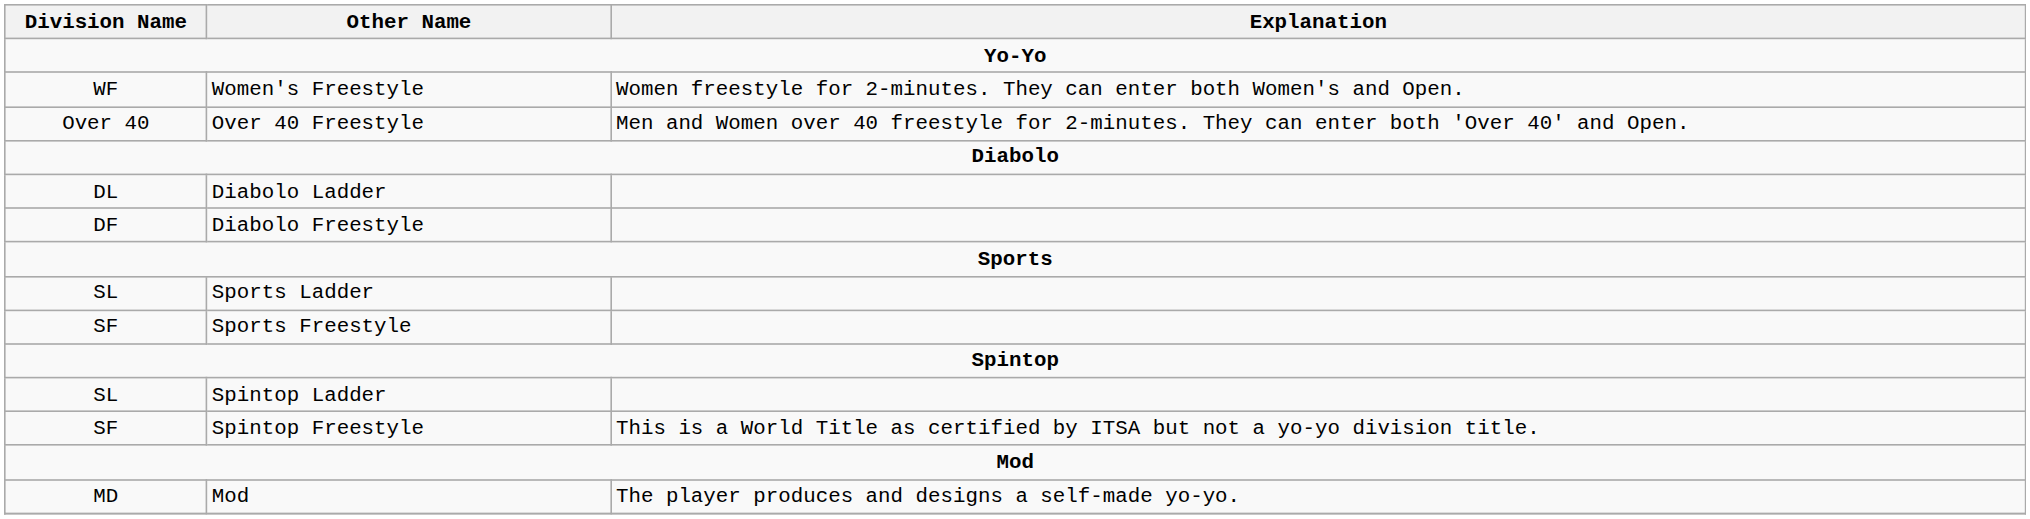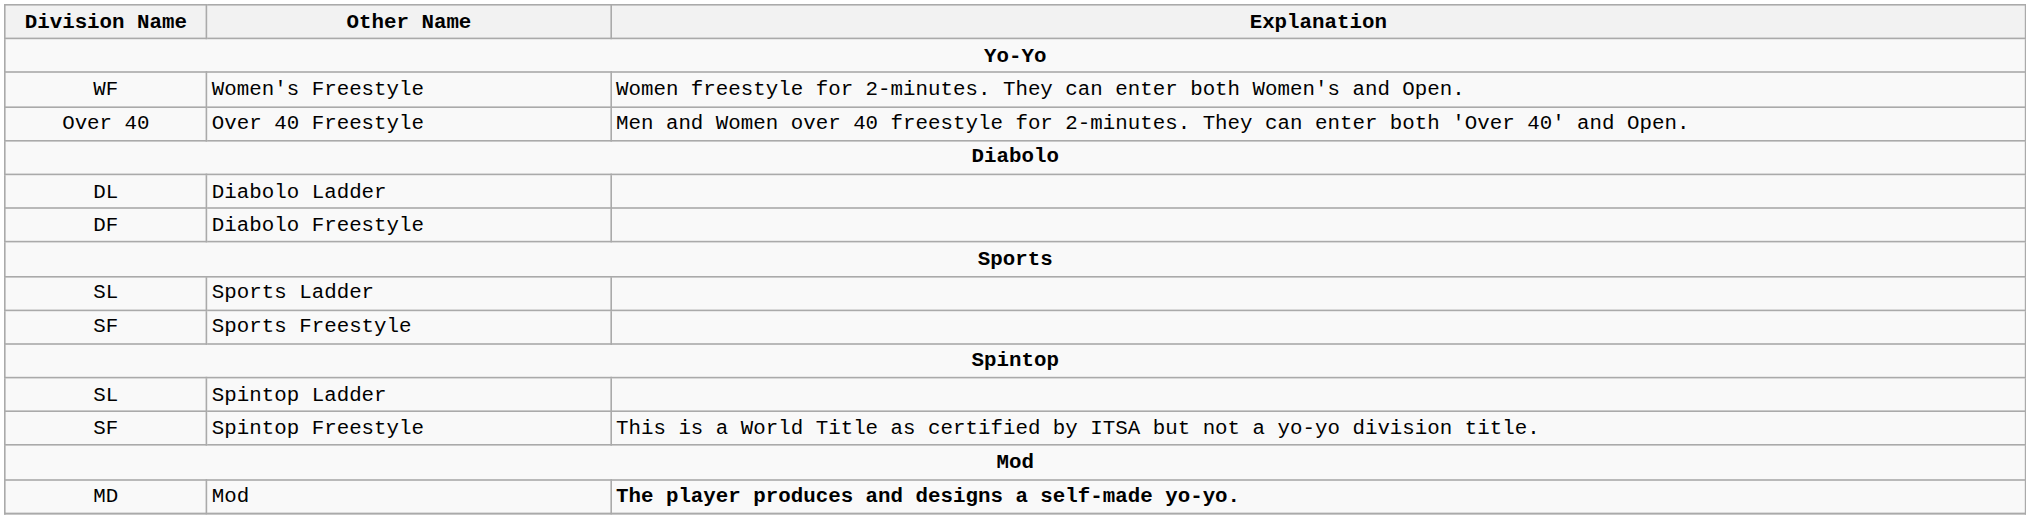(928, 496) normal -> (928, 496) bold
